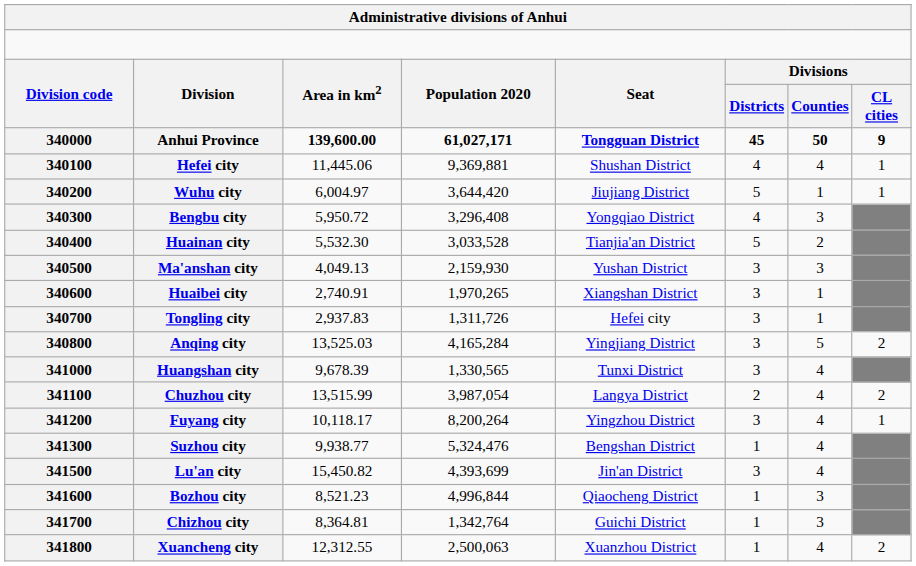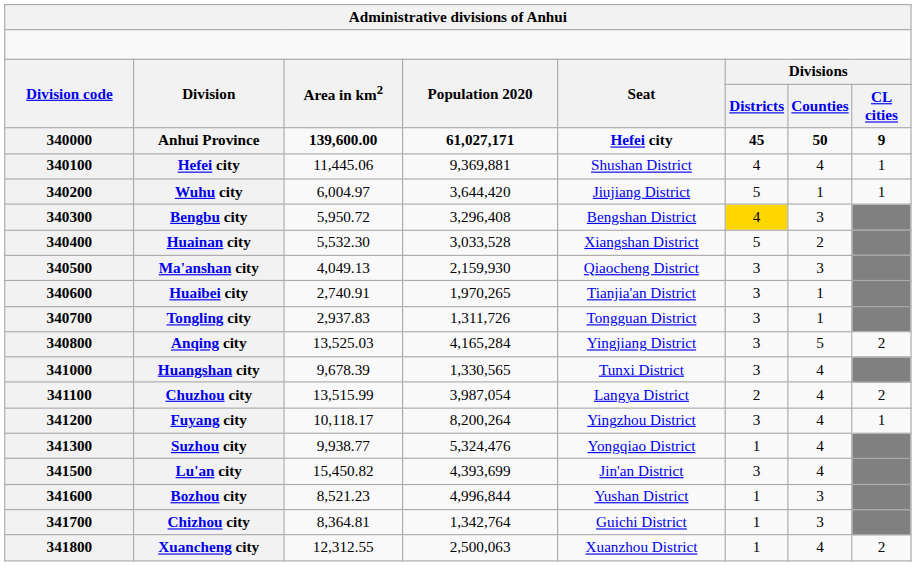(640, 141) Tongguan District -> (641, 141) Hefei city
(640, 217) Yongqiao District -> (641, 217) Bengshan District
(757, 217) no background -> (757, 217) gold background
(640, 242) Tianjia'an District -> (641, 242) Xiangshan District
(640, 268) Yushan District -> (641, 268) Qiaocheng District
(640, 293) Xiangshan District -> (641, 293) Tianjia'an District
(640, 319) Hefei city -> (641, 319) Tongguan District
(640, 446) Bengshan District -> (641, 446) Yongqiao District
(640, 497) Qiaocheng District -> (641, 497) Yushan District
